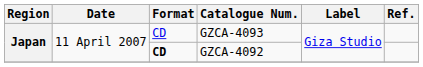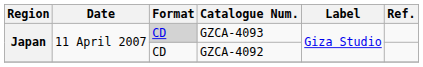(159, 33) no background -> (159, 33) lightgrey background
(159, 52) bold -> (159, 52) normal
